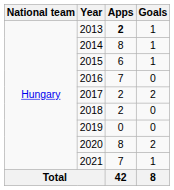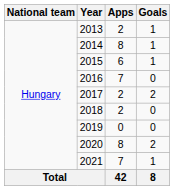(121, 29) bold -> (121, 29) normal
